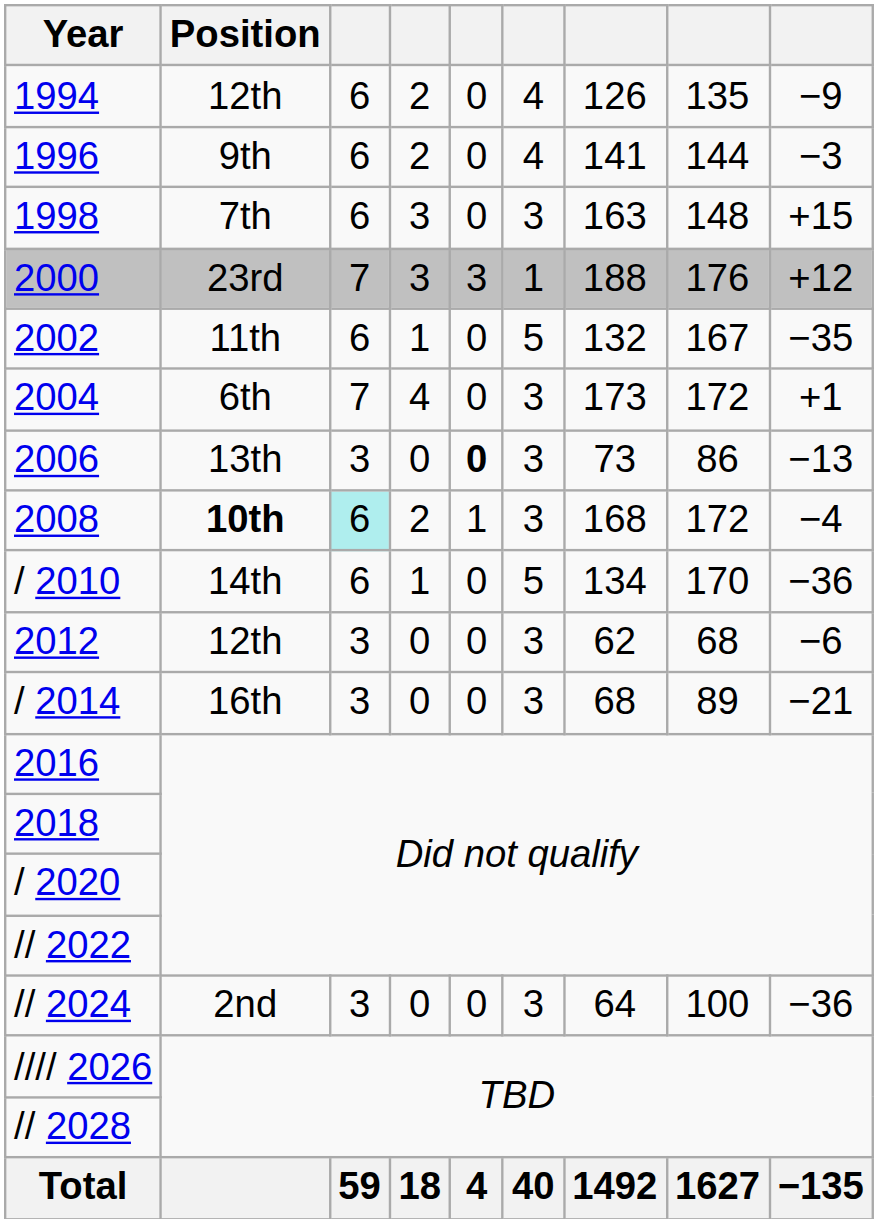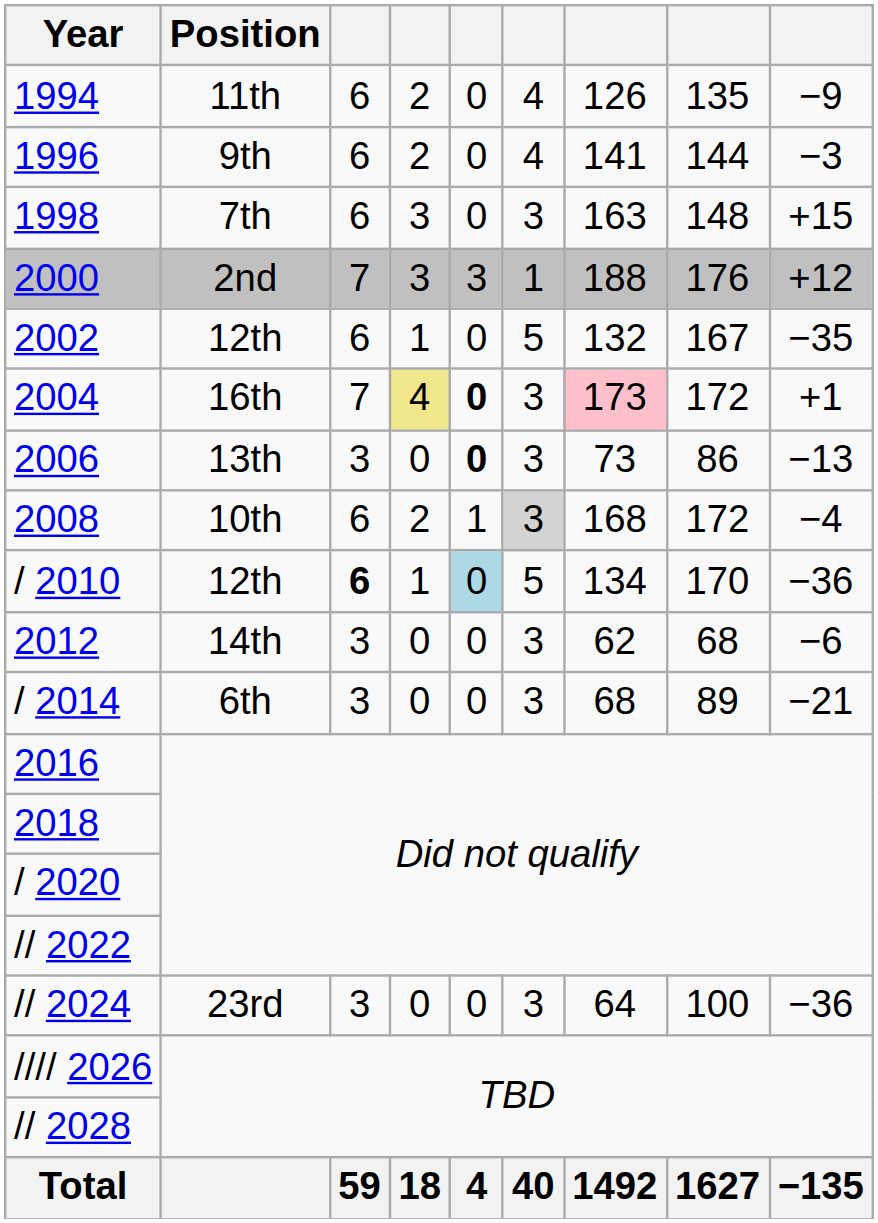(245, 95) 12th -> (245, 95) 11th
(245, 277) 23rd -> (245, 277) 2nd
(245, 338) 11th -> (245, 338) 12th
(245, 398) 6th -> (245, 398) 16th
(420, 398) no background -> (420, 398) khaki background
(477, 398) normal -> (477, 398) bold
(615, 398) no background -> (615, 398) pink background
(245, 519) bold -> (245, 519) normal
(360, 519) paleturquoise background -> (360, 519) no background
(533, 519) no background -> (533, 519) lightgrey background
(245, 580) 14th -> (245, 580) 12th
(360, 580) normal -> (360, 580) bold
(477, 580) no background -> (477, 580) lightblue background
(245, 641) 12th -> (245, 641) 14th
(245, 701) 16th -> (245, 701) 6th
(245, 1005) 2nd -> (245, 1005) 23rd
